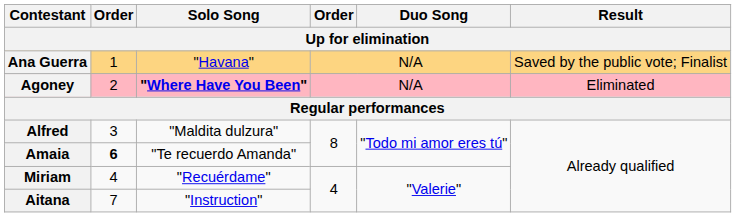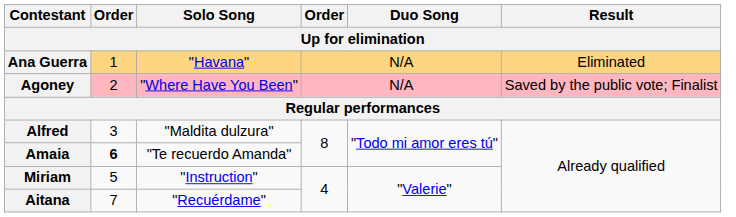(621, 62) Saved by the public vote; Finalist -> (611, 62) Eliminated
(224, 85) bold -> (219, 85) normal
(621, 85) Eliminated -> (611, 85) Saved by the public vote; Finalist
(114, 177) 4 -> (114, 177) 5
(224, 177) "Recuérdame" -> (219, 177) "Instruction"
(224, 200) "Instruction" -> (219, 200) "Recuérdame"
